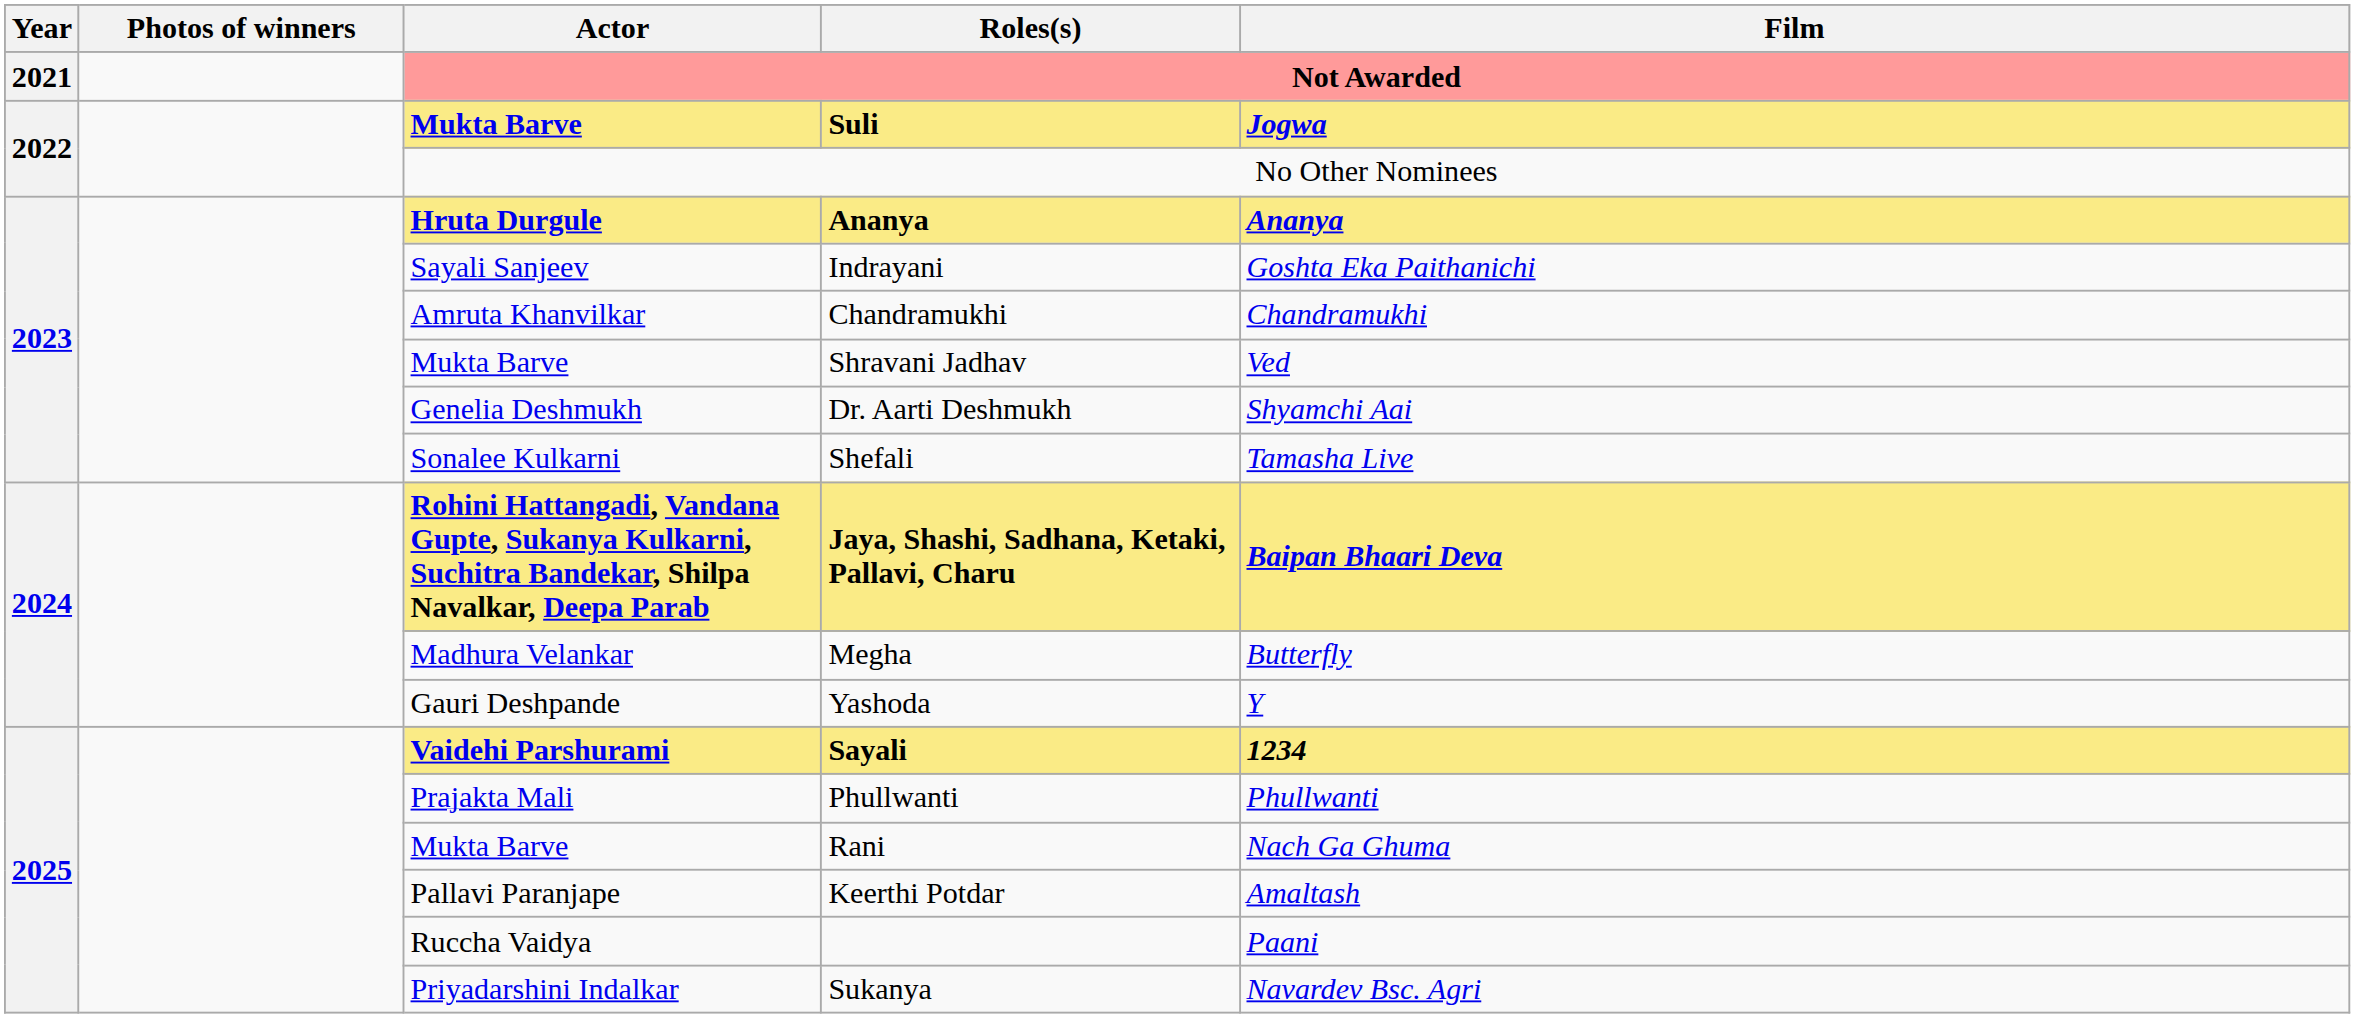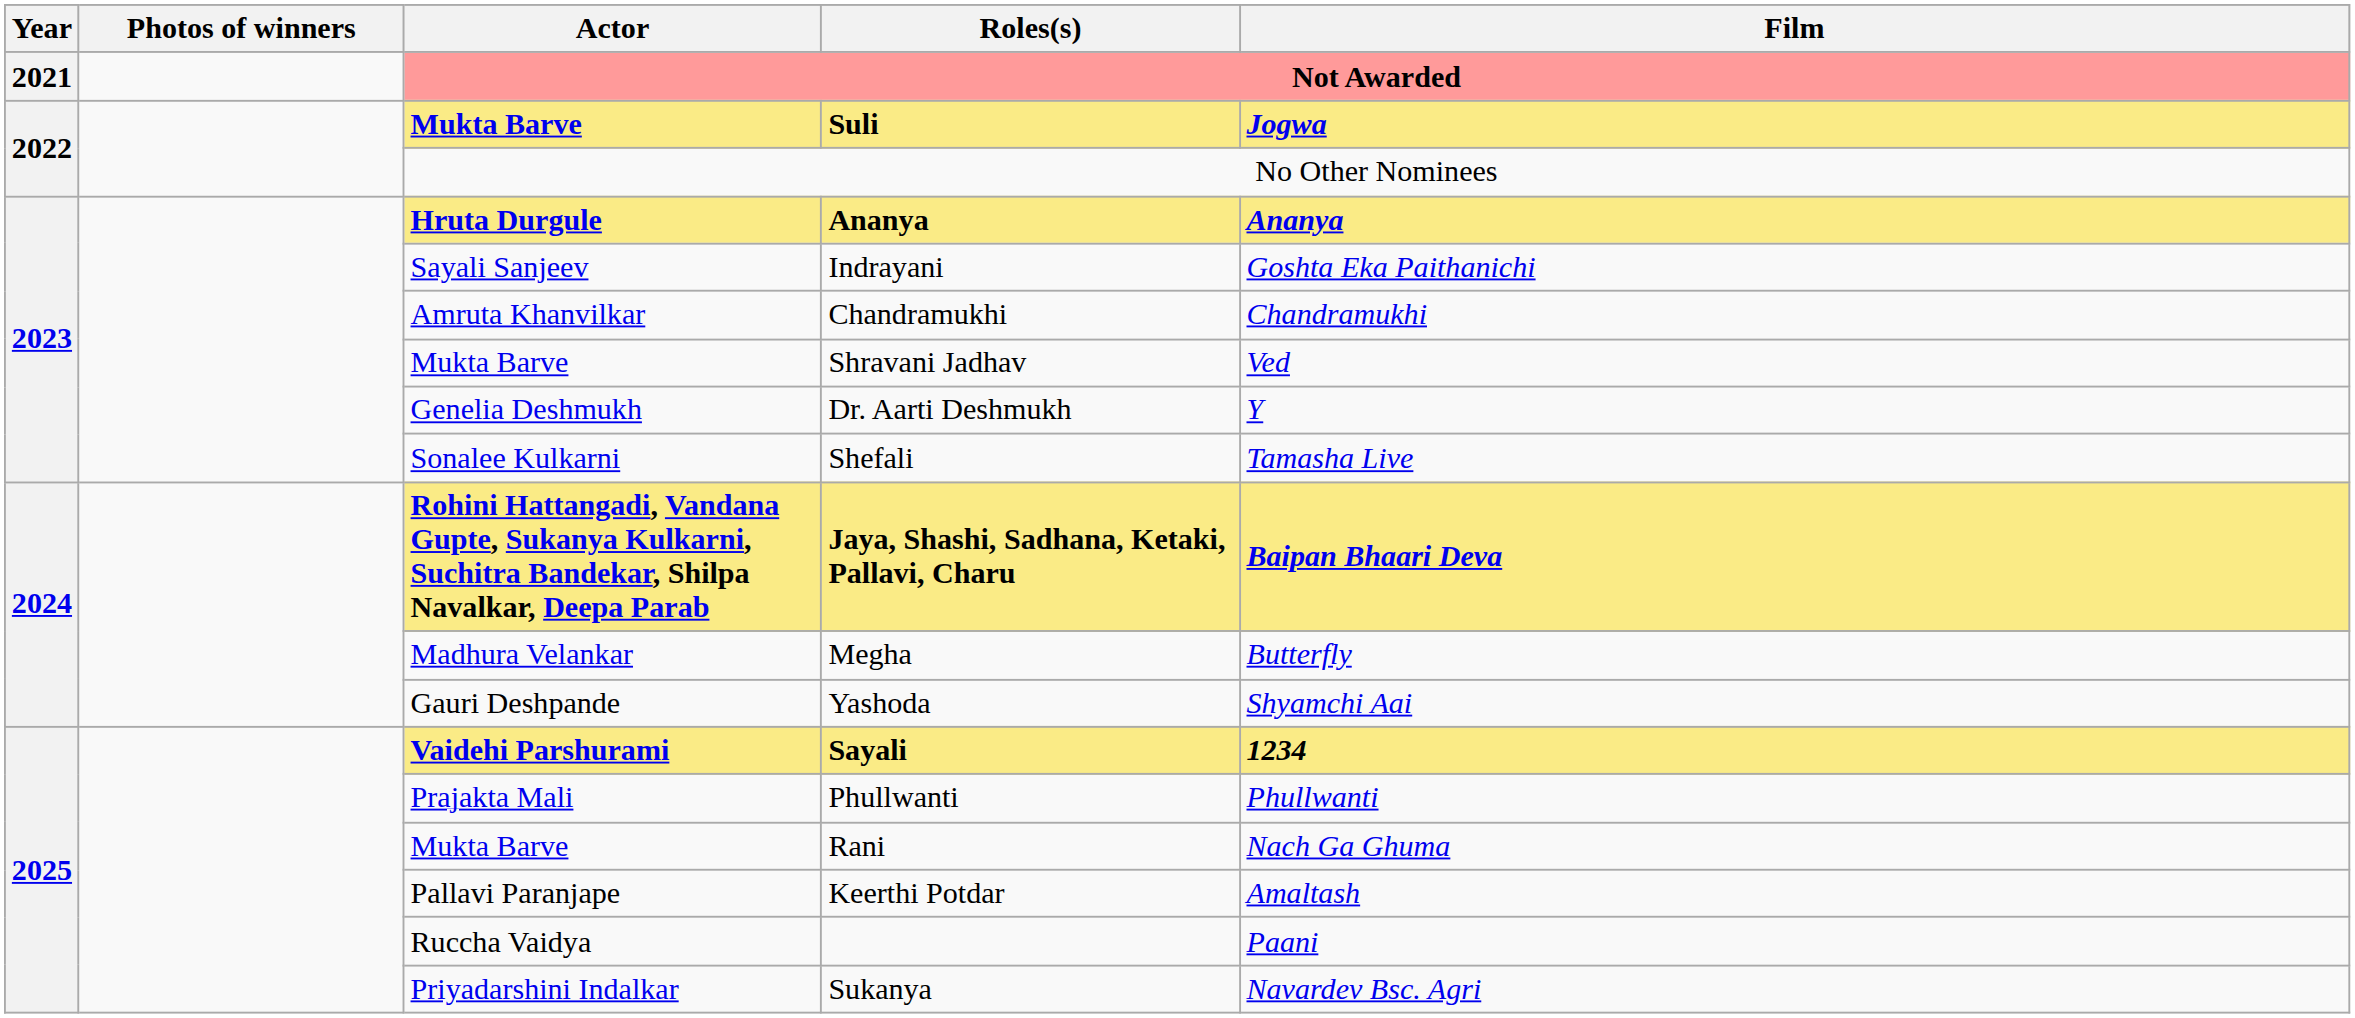(1329, 409) Shyamchi Aai -> (1255, 409) Y
(1255, 702) Y -> (1329, 702) Shyamchi Aai
